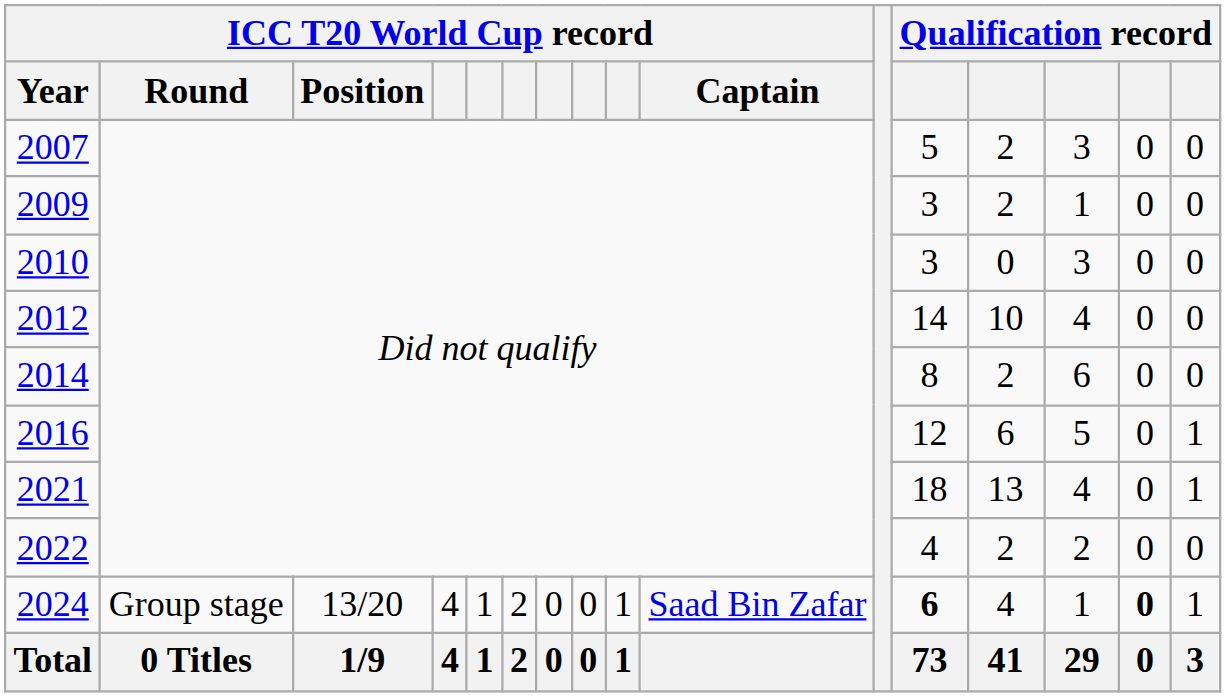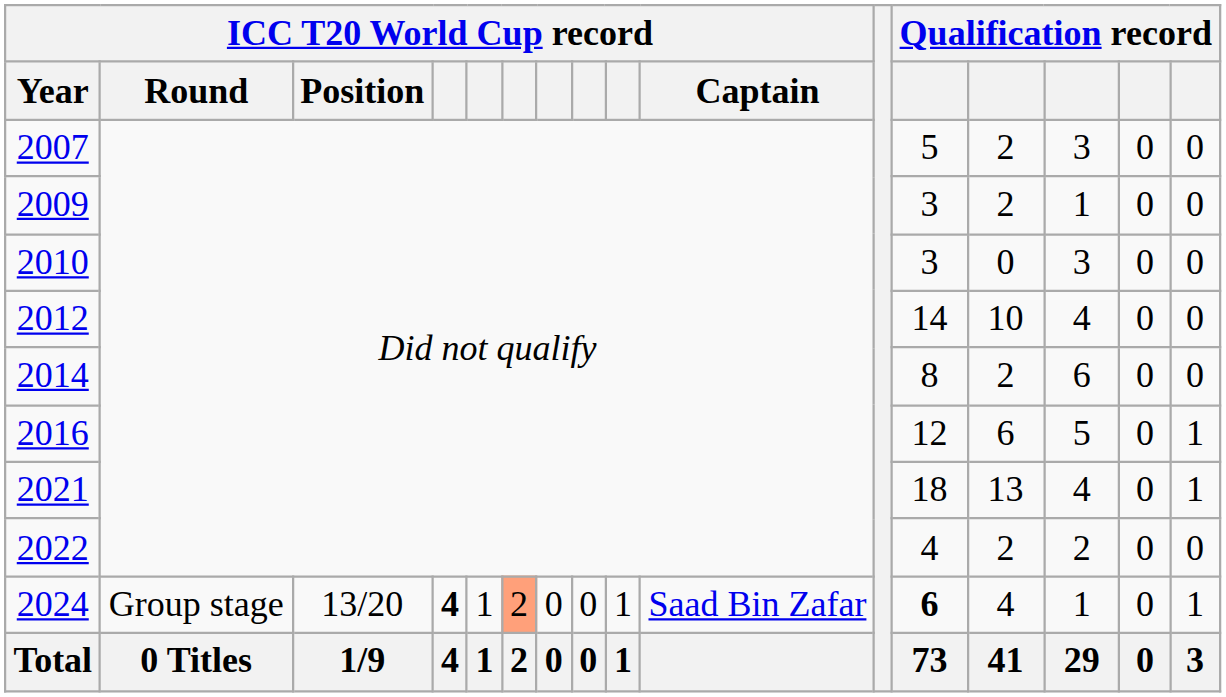(450, 603) normal -> (450, 603) bold
(519, 603) no background -> (519, 603) lightsalmon background
(1145, 603) bold -> (1145, 603) normal
